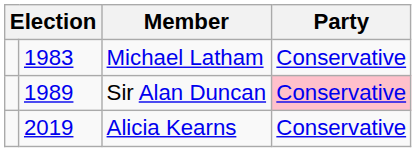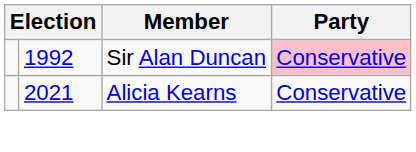- row: (185, 57)
(49, 92) 1989 -> (49, 57) 1992
(49, 127) 2019 -> (49, 92) 2021
